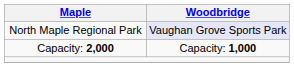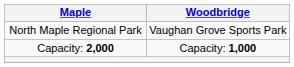(218, 30) lavender background -> (218, 30) no background
